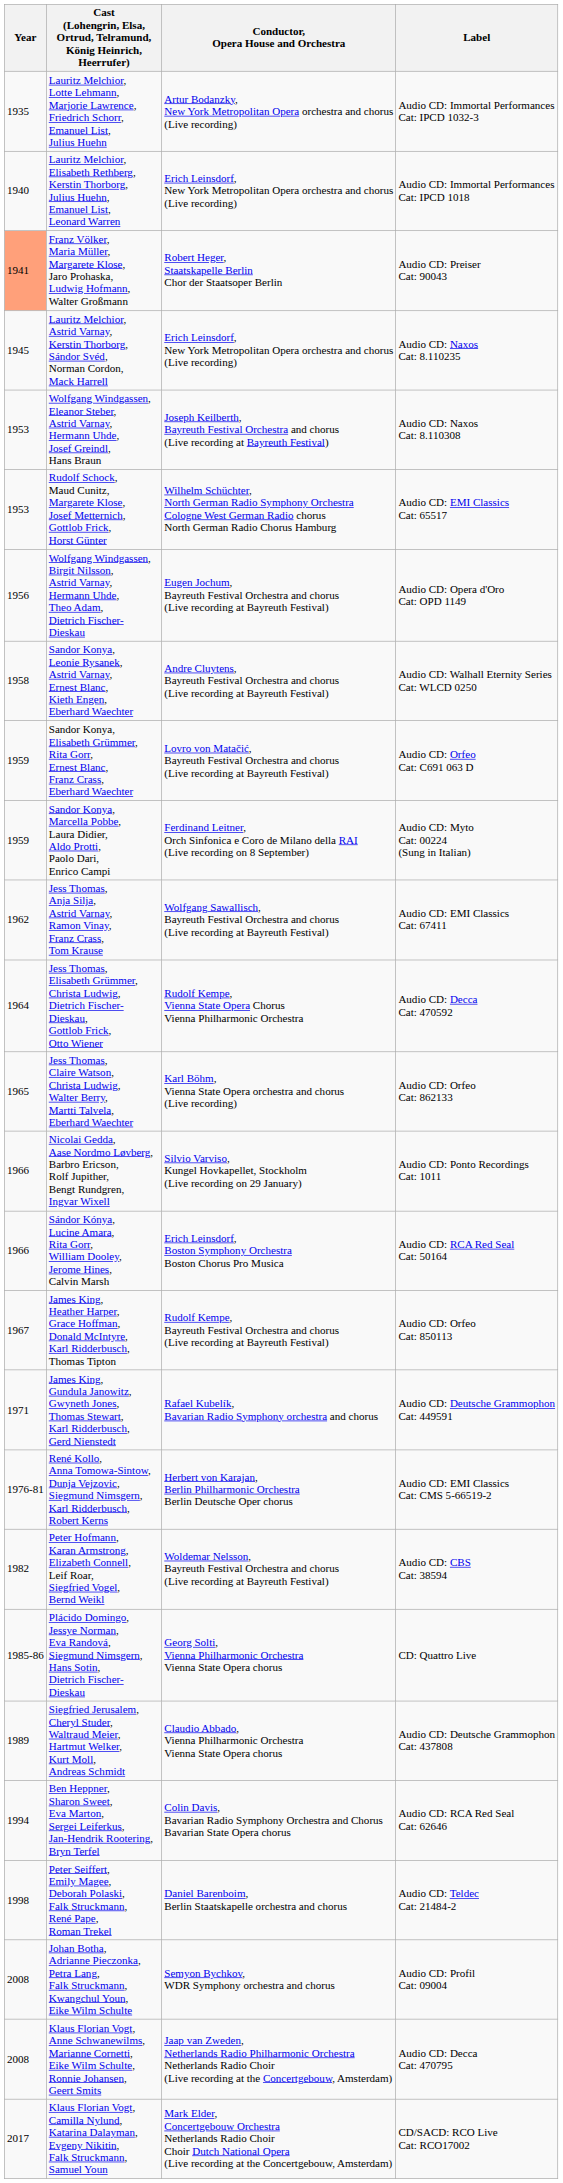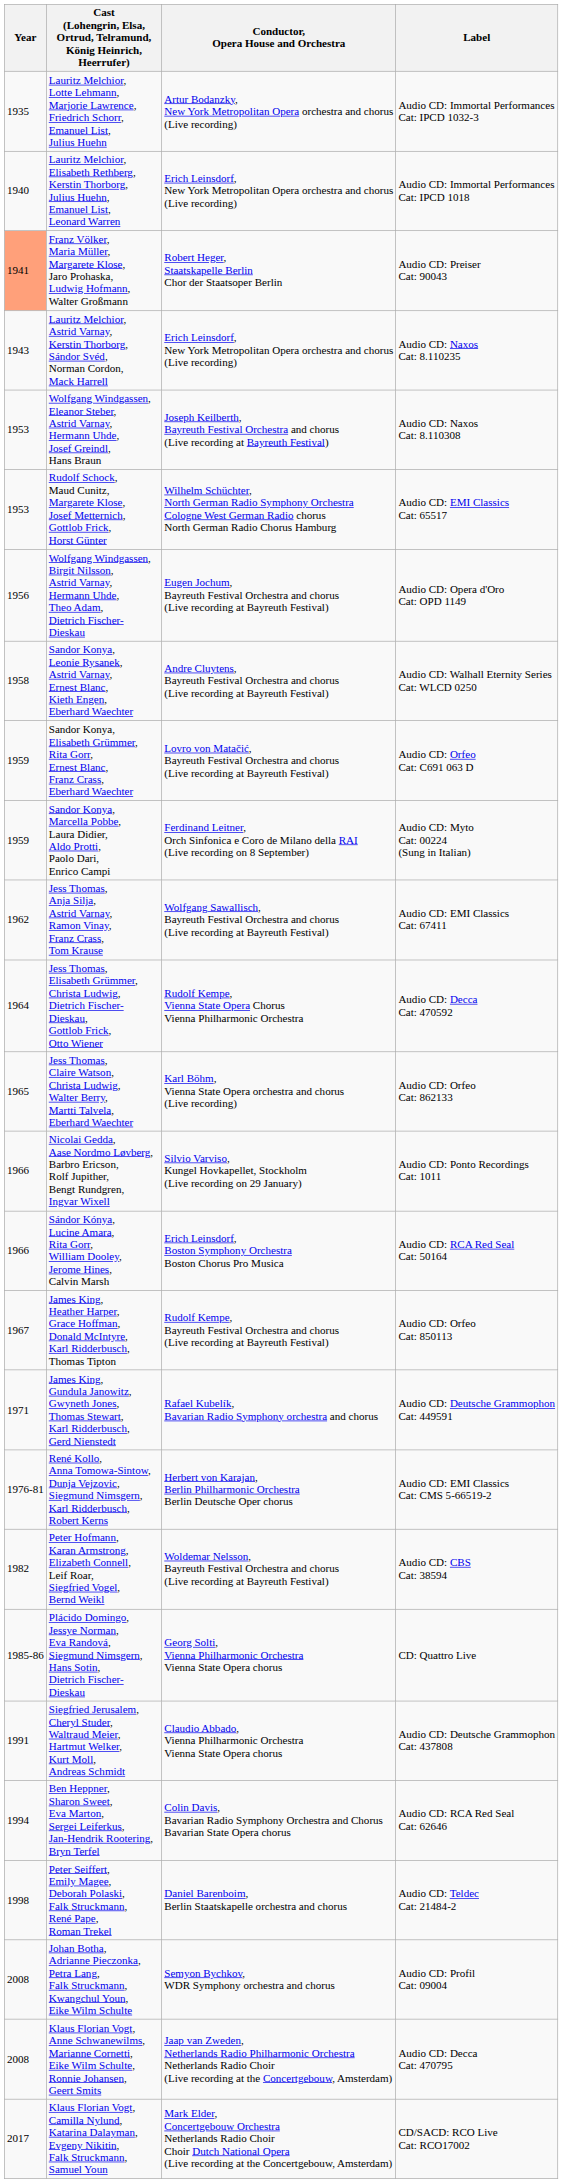(18, 350) 1945 -> (18, 350) 1943
(18, 1740) 1989 -> (18, 1740) 1991
